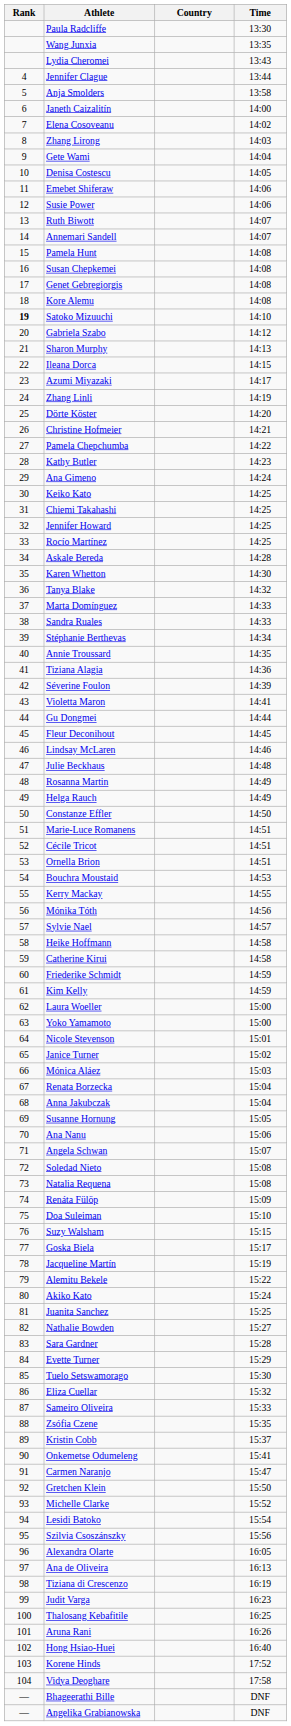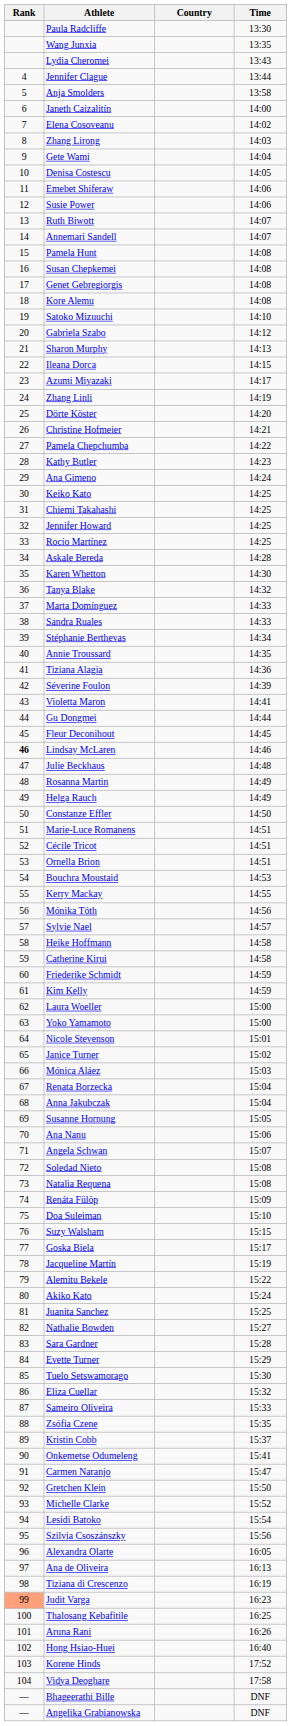(24, 317) bold -> (24, 317) normal
(24, 750) normal -> (24, 750) bold
(24, 1600) no background -> (24, 1600) lightsalmon background
